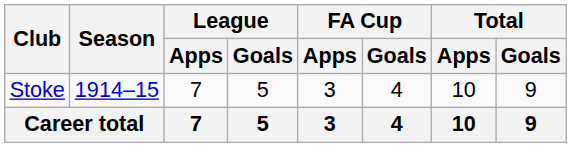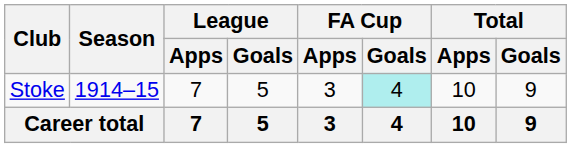(397, 90) no background -> (397, 90) paleturquoise background
